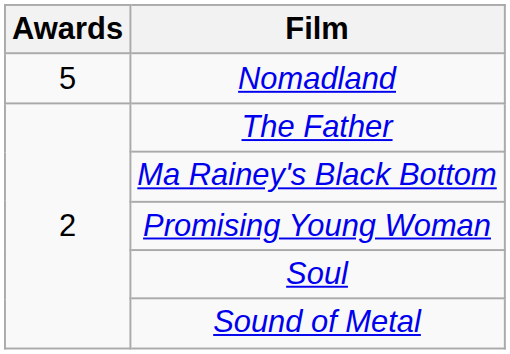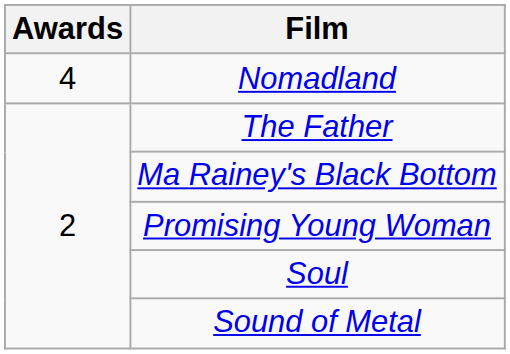(68, 77) 5 -> (68, 77) 4
